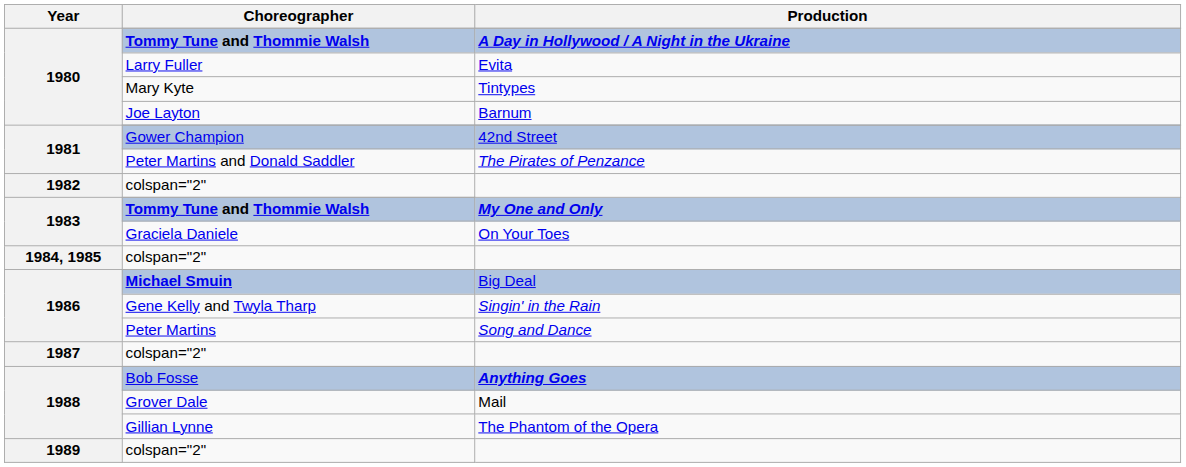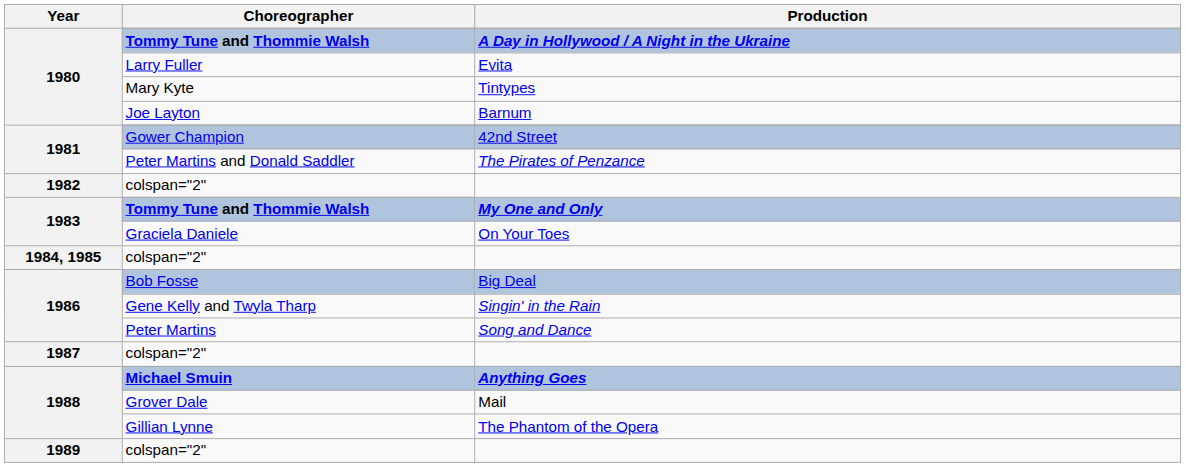(179, 281) Michael Smuin -> (162, 281) Bob Fosse
(162, 378) Bob Fosse -> (179, 378) Michael Smuin
